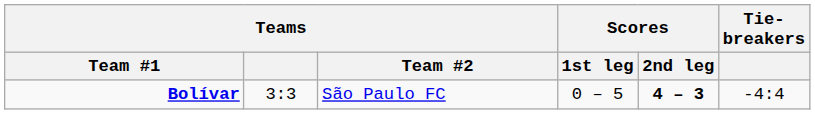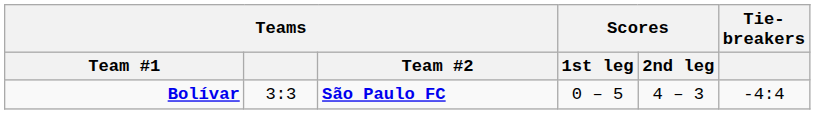(384, 94) normal -> (384, 94) bold
(678, 94) bold -> (678, 94) normal
